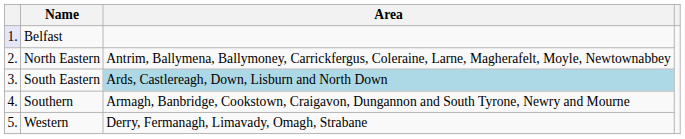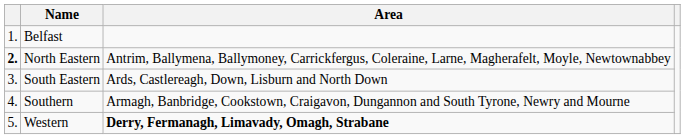(13, 36) lavender background -> (13, 36) no background
(13, 58) normal -> (13, 58) bold
(247, 79) lightblue background -> (247, 79) no background
(237, 123) normal -> (248, 123) bold
